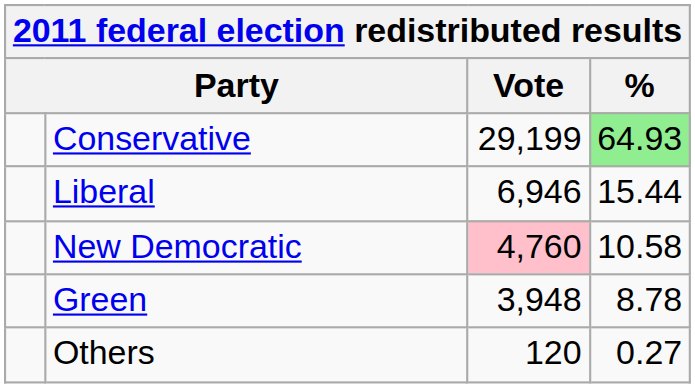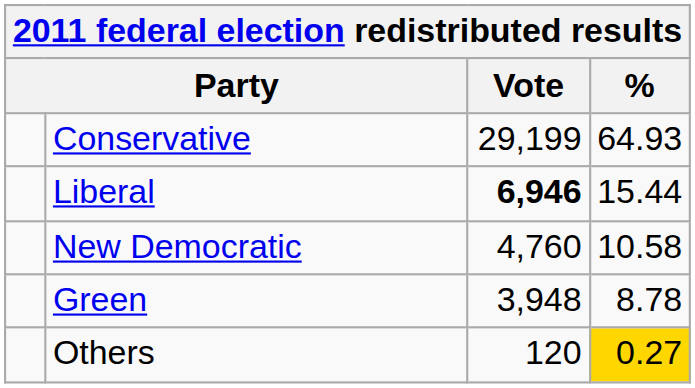(640, 138) lightgreen background -> (640, 138) no background
(539, 192) normal -> (539, 192) bold
(539, 246) pink background -> (539, 246) no background
(649, 354) no background -> (649, 354) gold background
